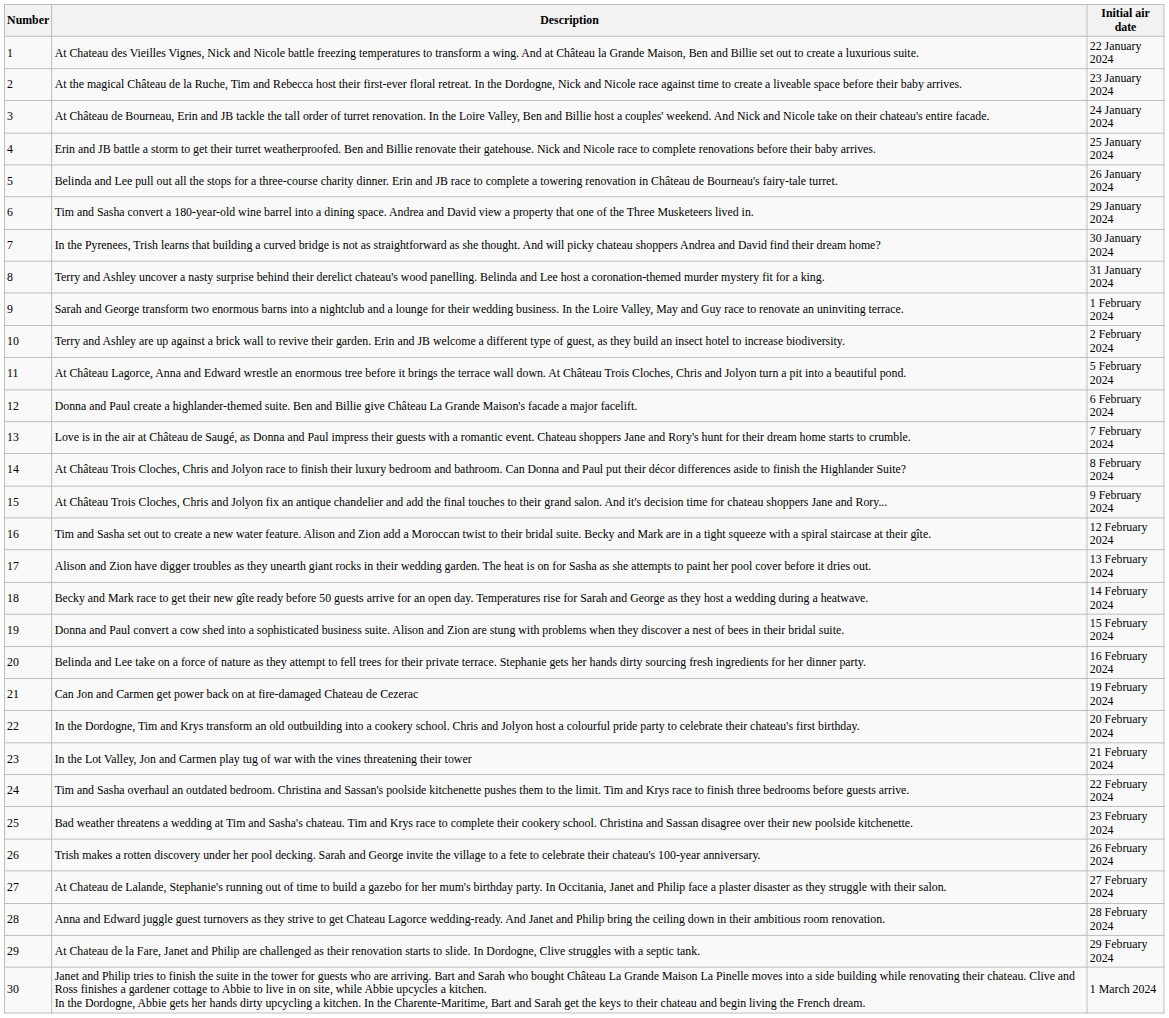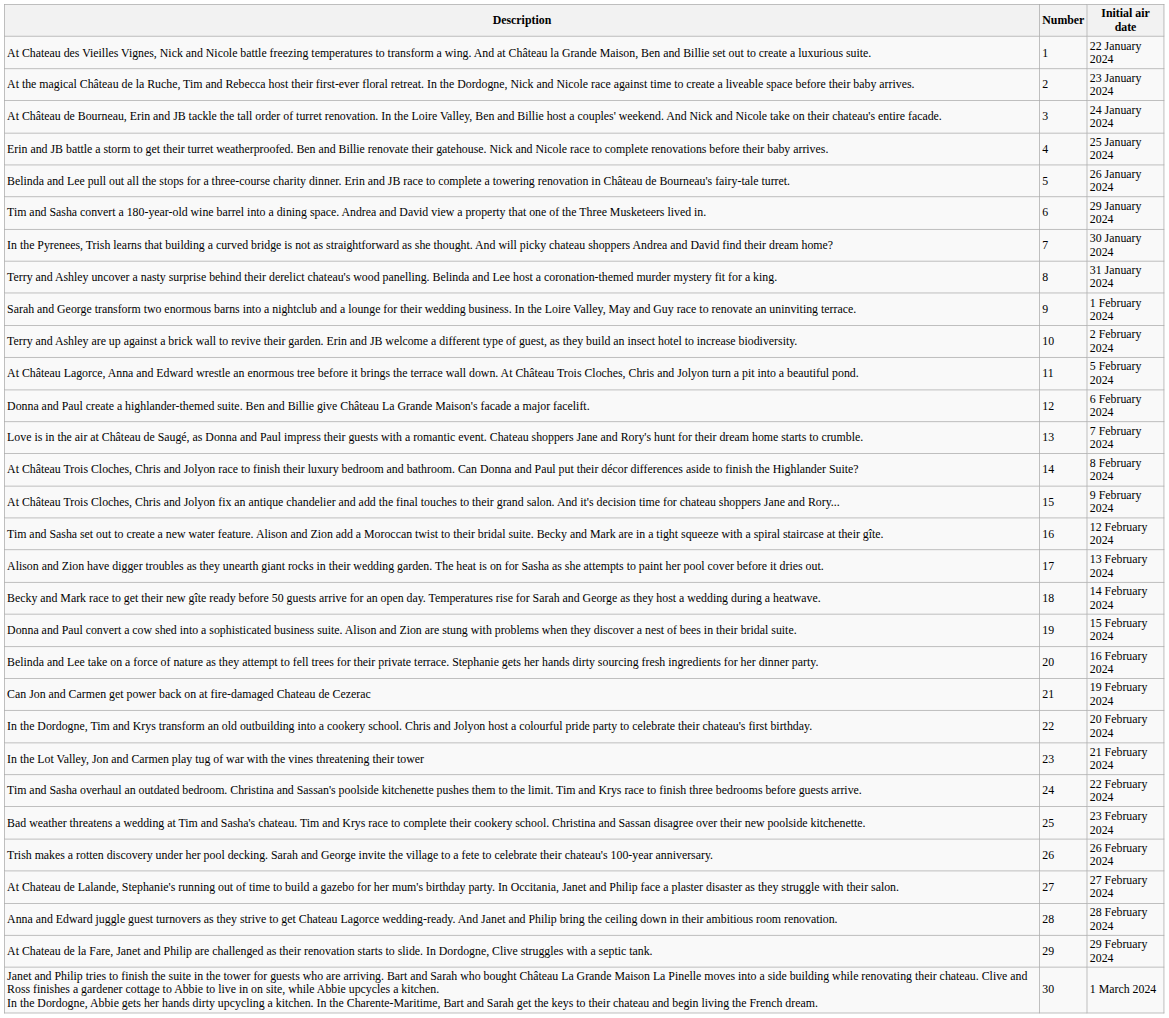columns swapped: (28, 20) <-> (570, 20)
